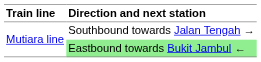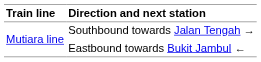(157, 48) lightgreen background -> (157, 48) no background
